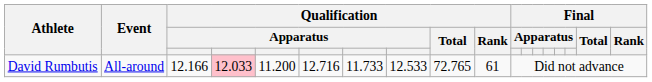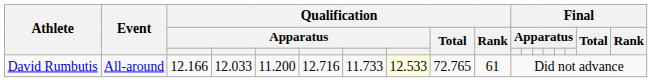(233, 66) pink background -> (233, 66) no background
(408, 66) no background -> (408, 66) lightyellow background
